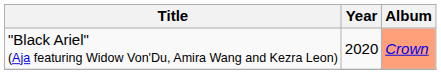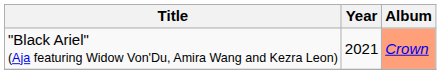(362, 48) 2020 -> (362, 48) 2021
